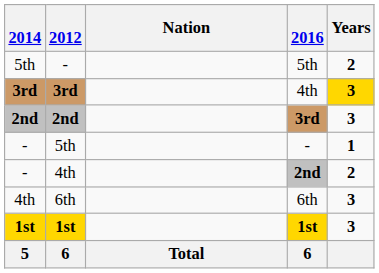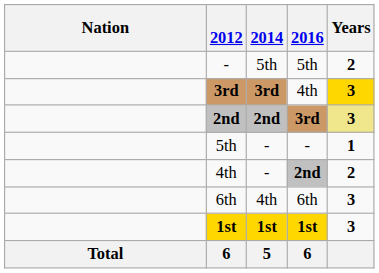columns swapped: (186, 28) <-> (25, 37)
(351, 119) no background -> (351, 119) khaki background
